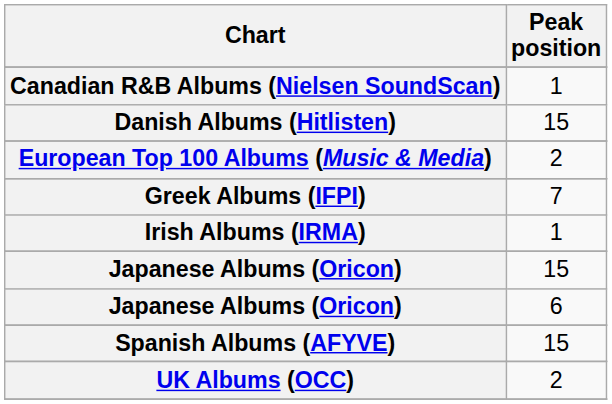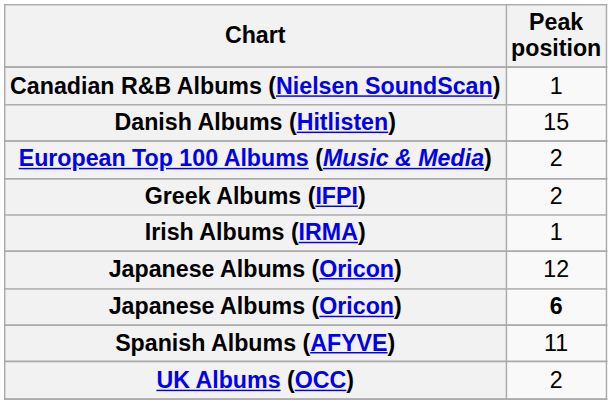(556, 196) 7 -> (556, 196) 2
(556, 269) 15 -> (556, 269) 12
(556, 306) normal -> (556, 306) bold
(556, 343) 15 -> (556, 343) 11
